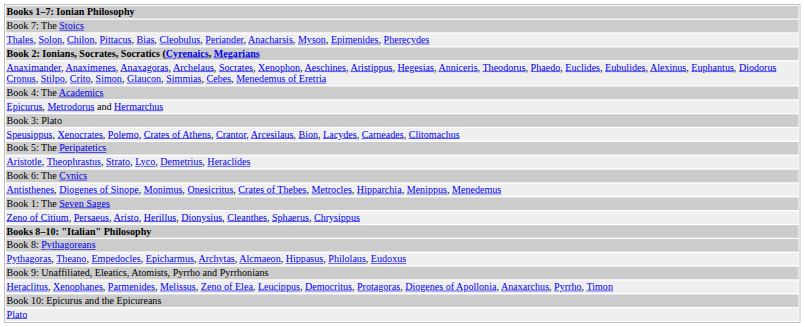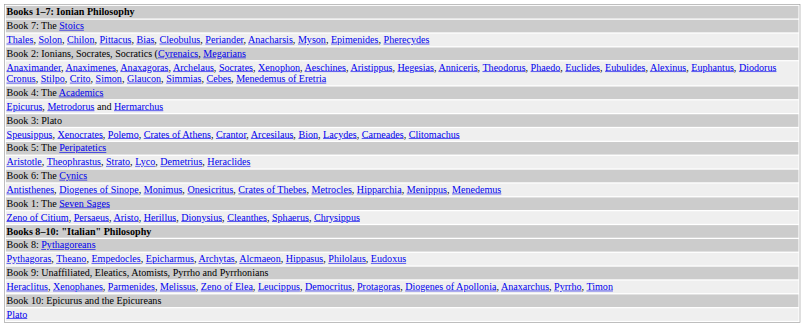(133, 53) bold -> (126, 53) normal
